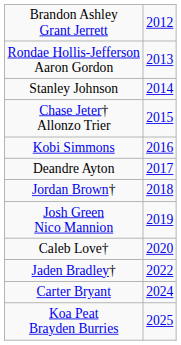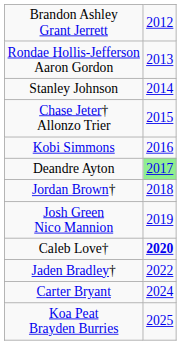(160, 169) no background -> (160, 169) lightgreen background
(160, 249) normal -> (160, 249) bold
